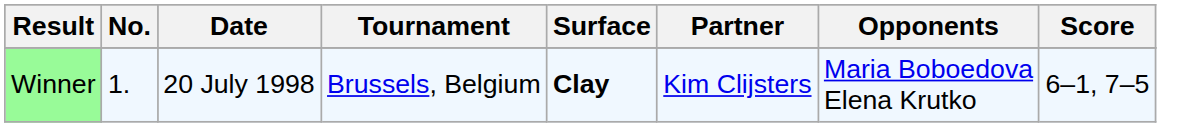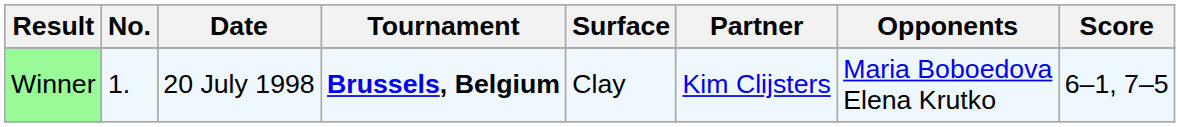(434, 84) normal -> (443, 84) bold
(581, 84) bold -> (599, 84) normal
